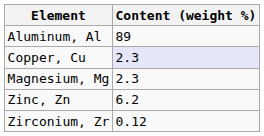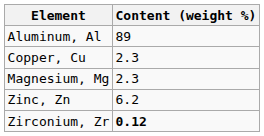(127, 57) lavender background -> (127, 57) no background
(131, 121) normal -> (131, 121) bold
